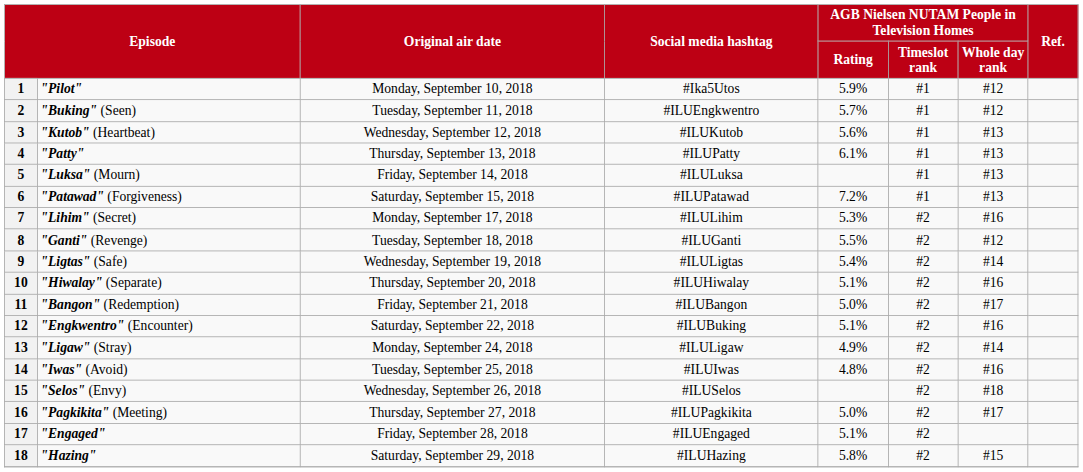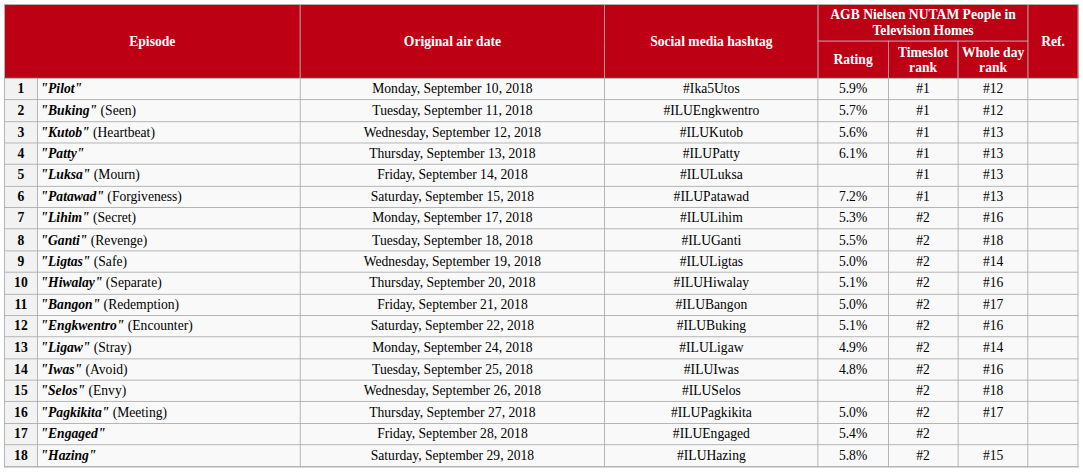(993, 240) #12 -> (993, 240) #18
(853, 261) 5.4% -> (853, 261) 5.0%
(853, 434) 5.1% -> (853, 434) 5.4%
